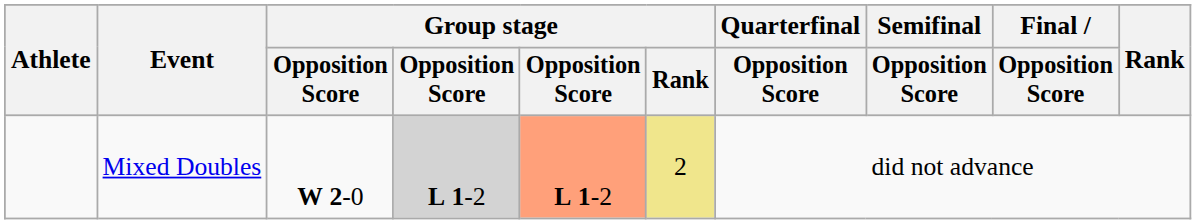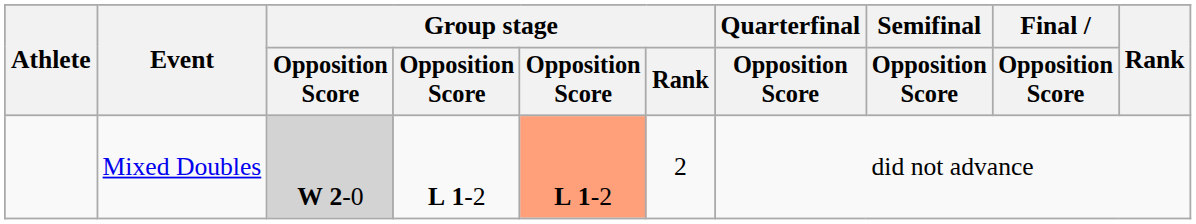(330, 197) no background -> (330, 197) lightgrey background
(457, 197) lightgrey background -> (457, 197) no background
(680, 167) khaki background -> (680, 167) no background
